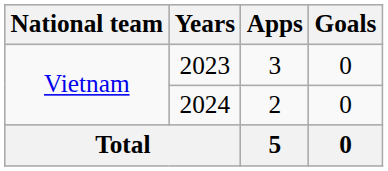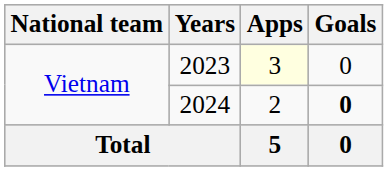(275, 64) no background -> (275, 64) lightyellow background
(345, 104) normal -> (345, 104) bold
